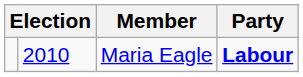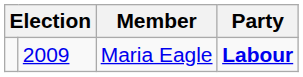(46, 54) 2010 -> (46, 54) 2009
